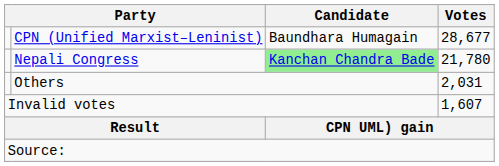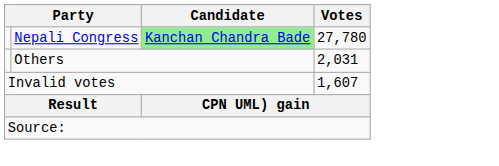- row: (138, 38)
(466, 61) 21,780 -> (342, 38) 27,780
